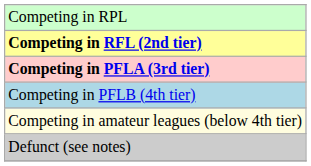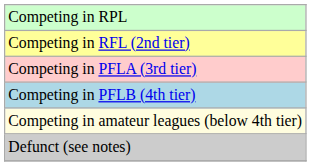(105, 43) bold -> (99, 43) normal
(109, 69) bold -> (102, 69) normal
